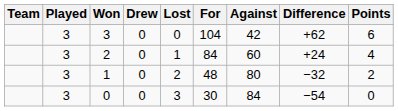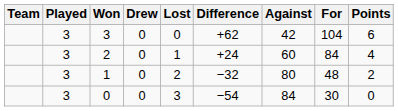columns swapped: (210, 14) <-> (314, 14)
